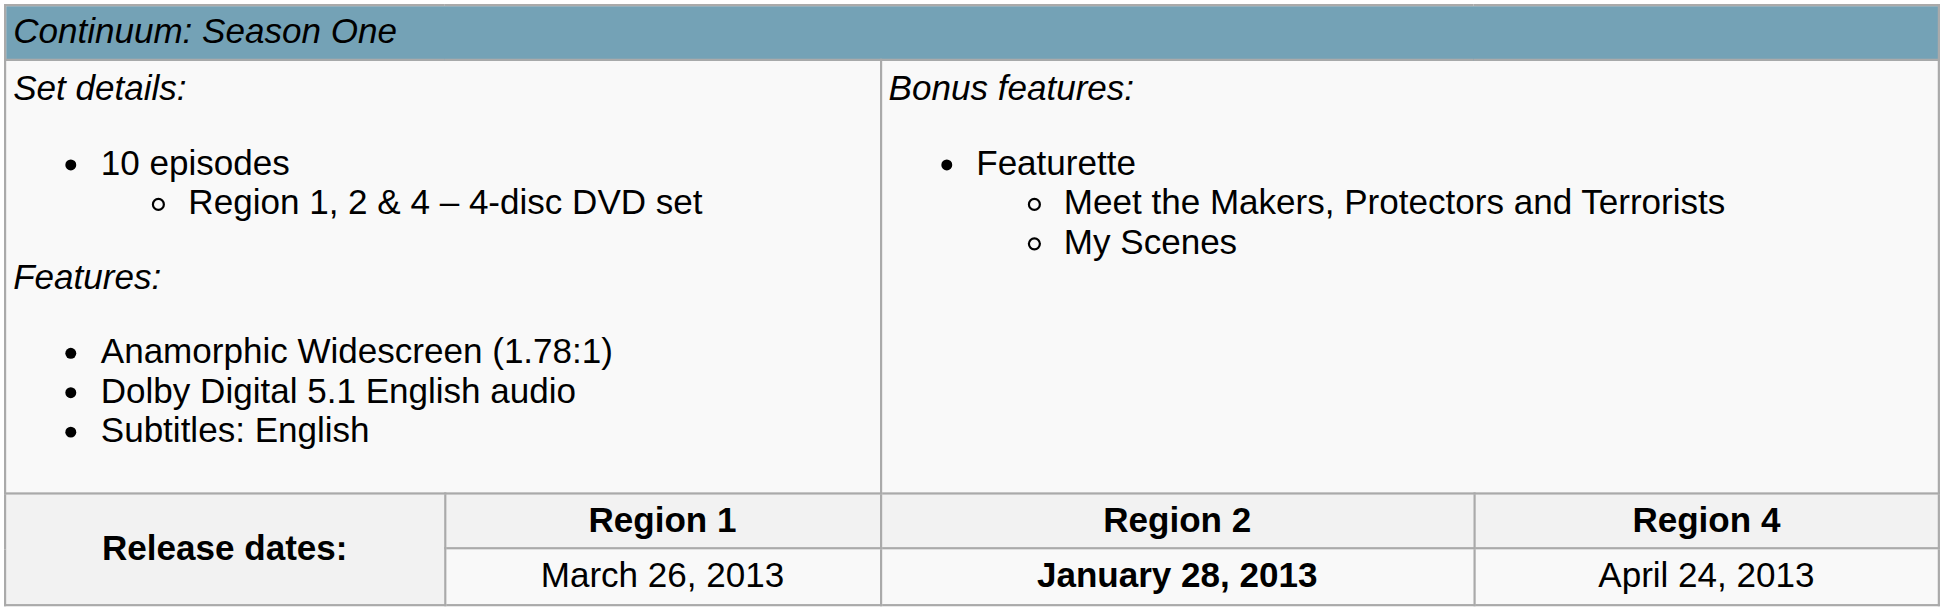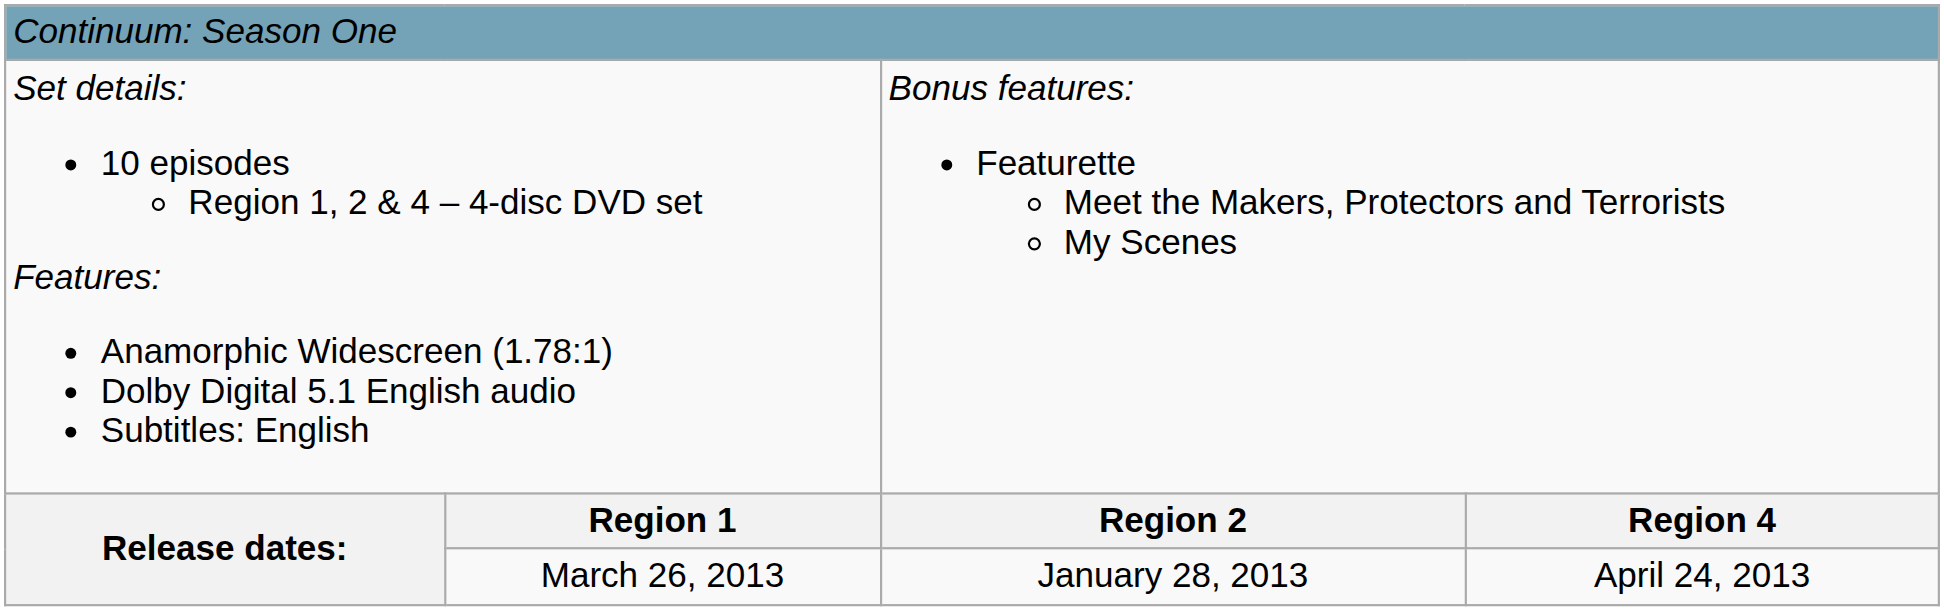(1177, 575) bold -> (1173, 575) normal
